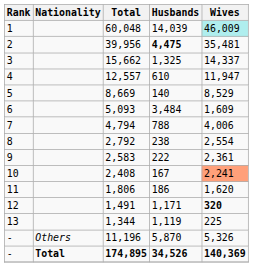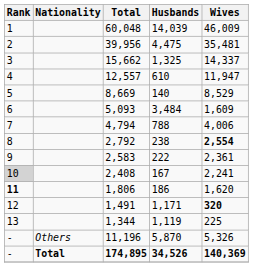(222, 29) paleturquoise background -> (222, 29) no background
(167, 45) bold -> (167, 45) normal
(219, 141) normal -> (219, 141) bold
(13, 173) no background -> (13, 173) lightgrey background
(219, 173) lightsalmon background -> (219, 173) no background
(13, 190) normal -> (13, 190) bold
